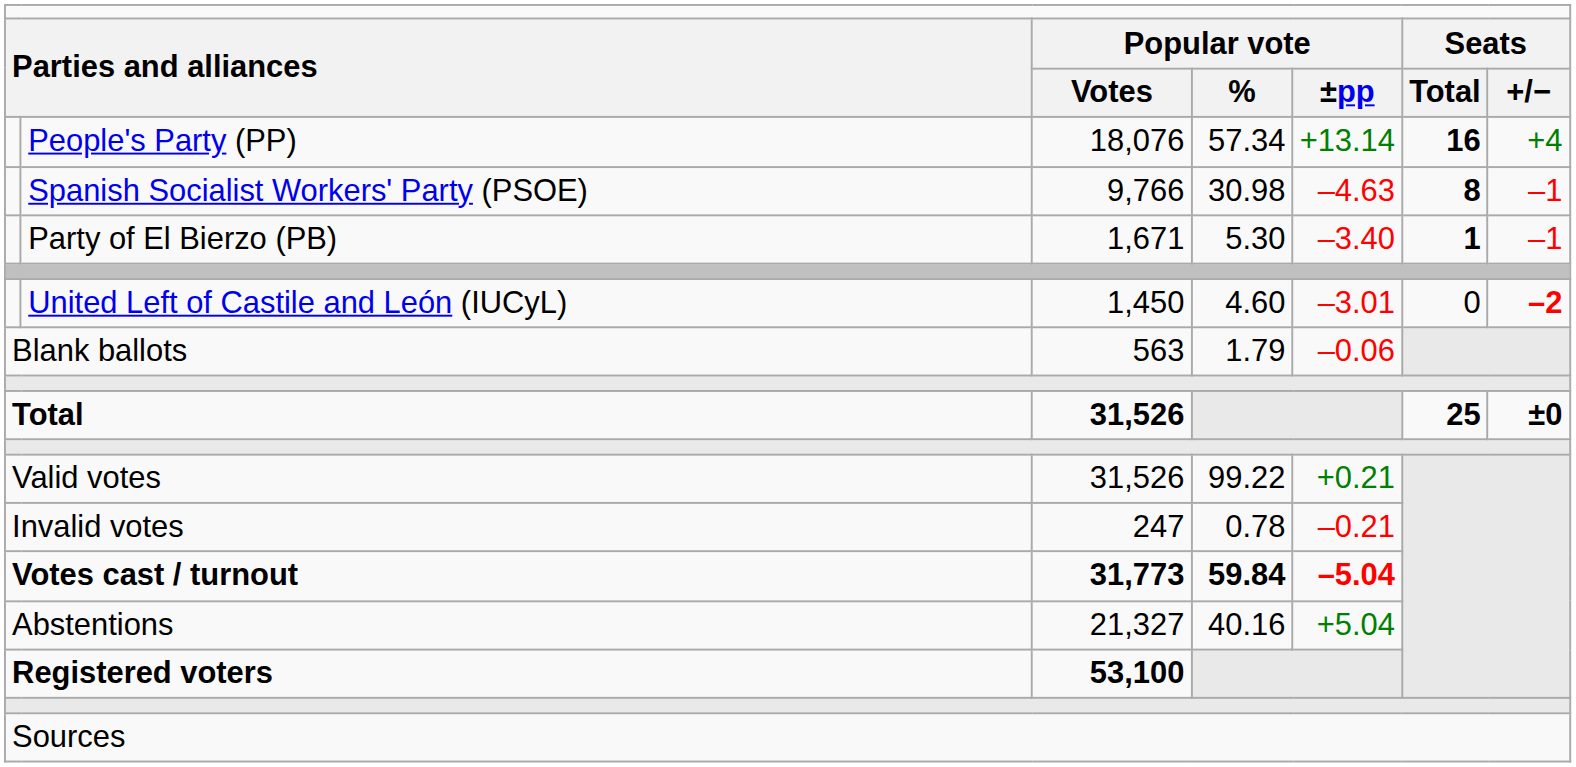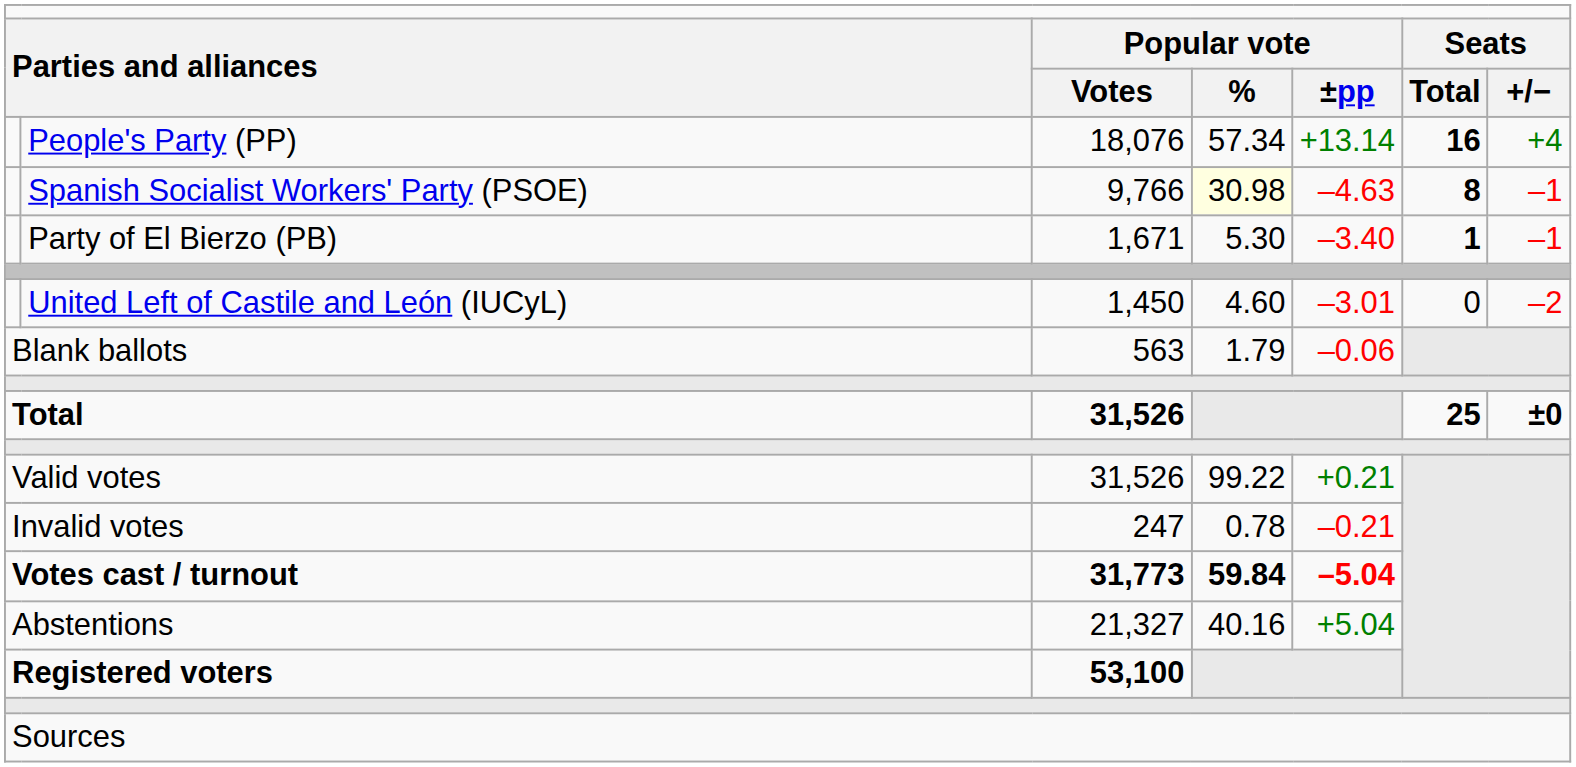(1247, 190) no background -> (1247, 190) lightyellow background
(1545, 302) bold -> (1545, 302) normal
